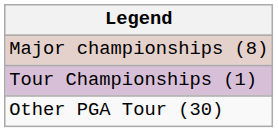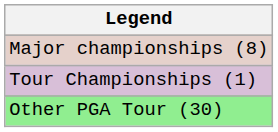(116, 111) no background -> (116, 111) lightgreen background
